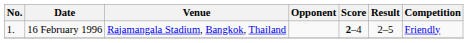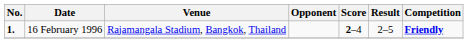(11, 29) normal -> (11, 29) bold
(422, 29) normal -> (424, 29) bold
